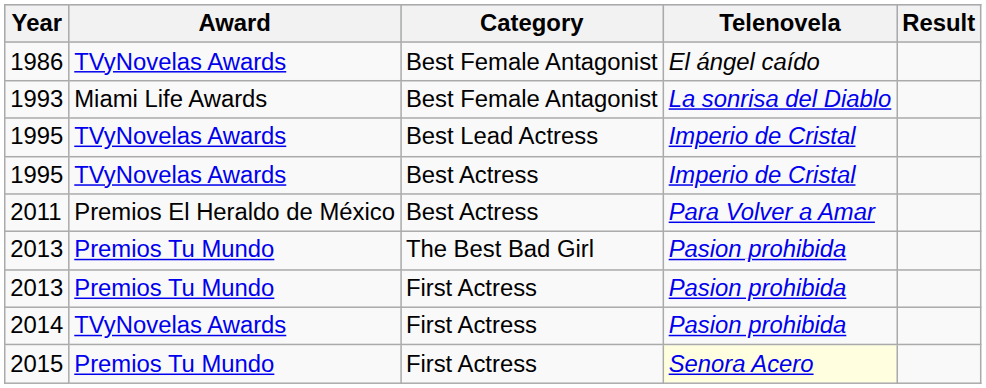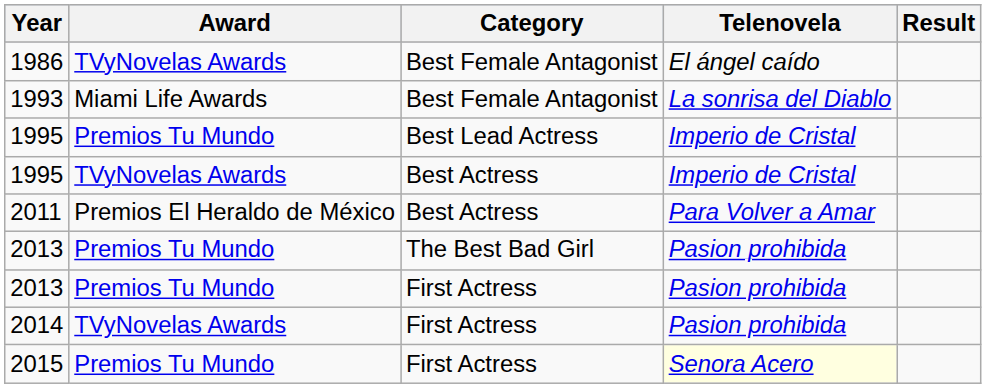(180, 136) TVyNovelas Awards -> (174, 136) Premios Tu Mundo
